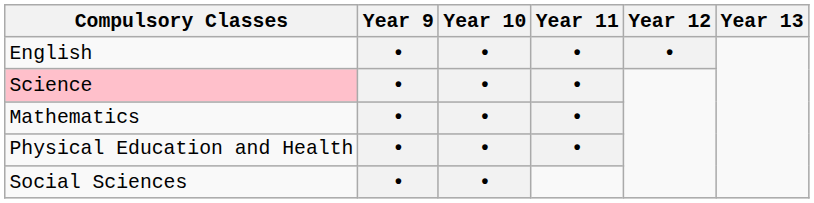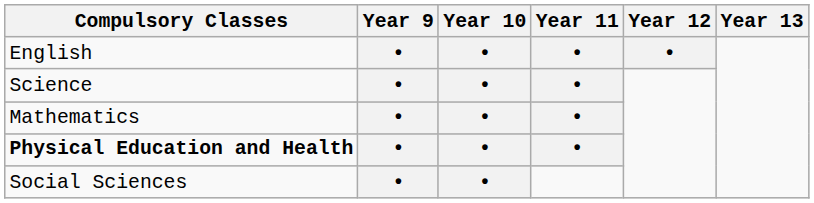(51, 85) pink background -> (51, 85) no background
(181, 150) normal -> (181, 150) bold
